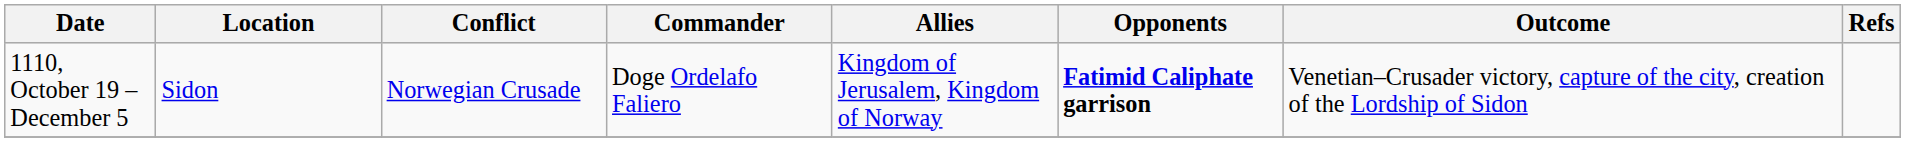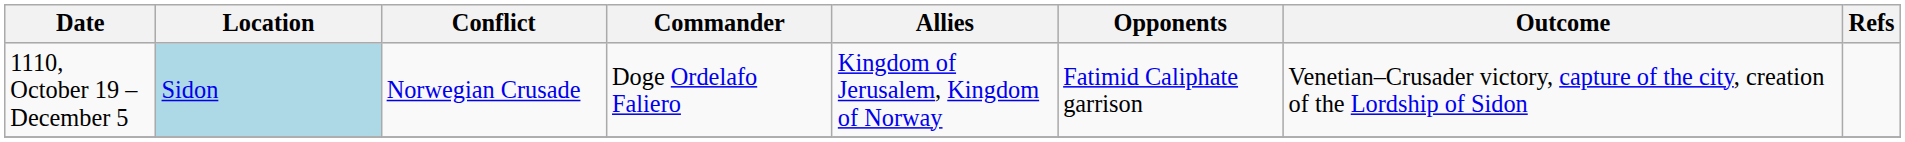(190, 89) no background -> (190, 89) lightblue background
(1158, 89) bold -> (1151, 89) normal
